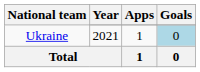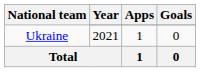(176, 35) lightblue background -> (176, 35) no background
